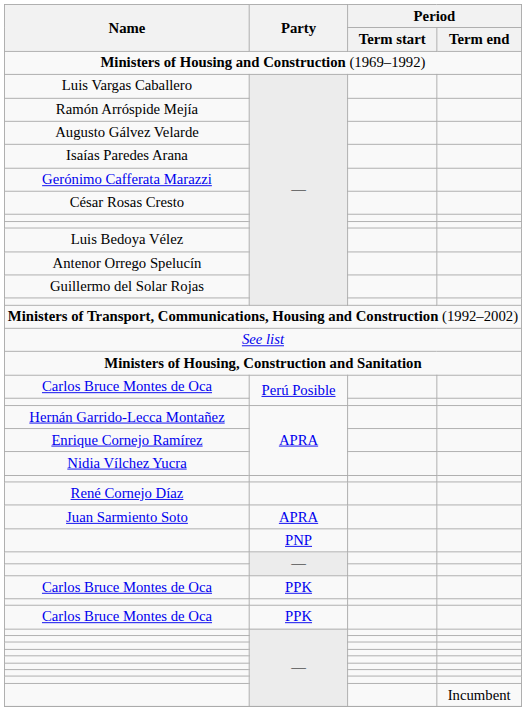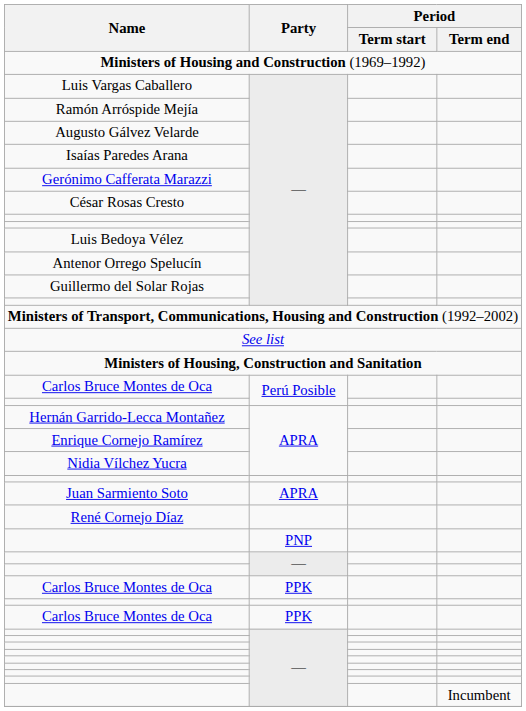rows swapped: (127, 516) <-> (127, 493)
